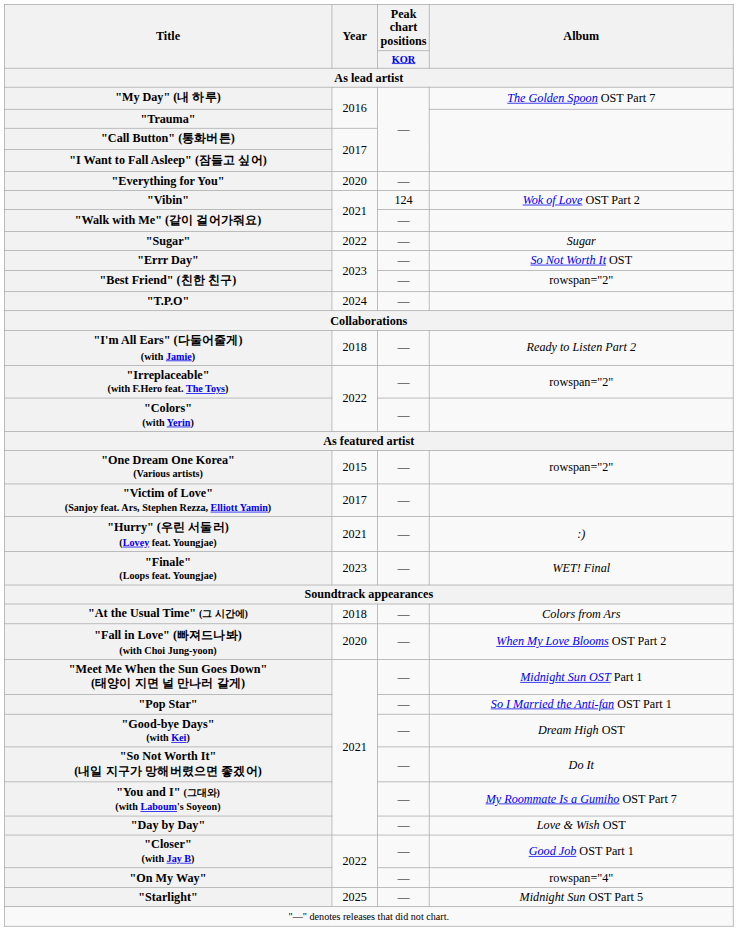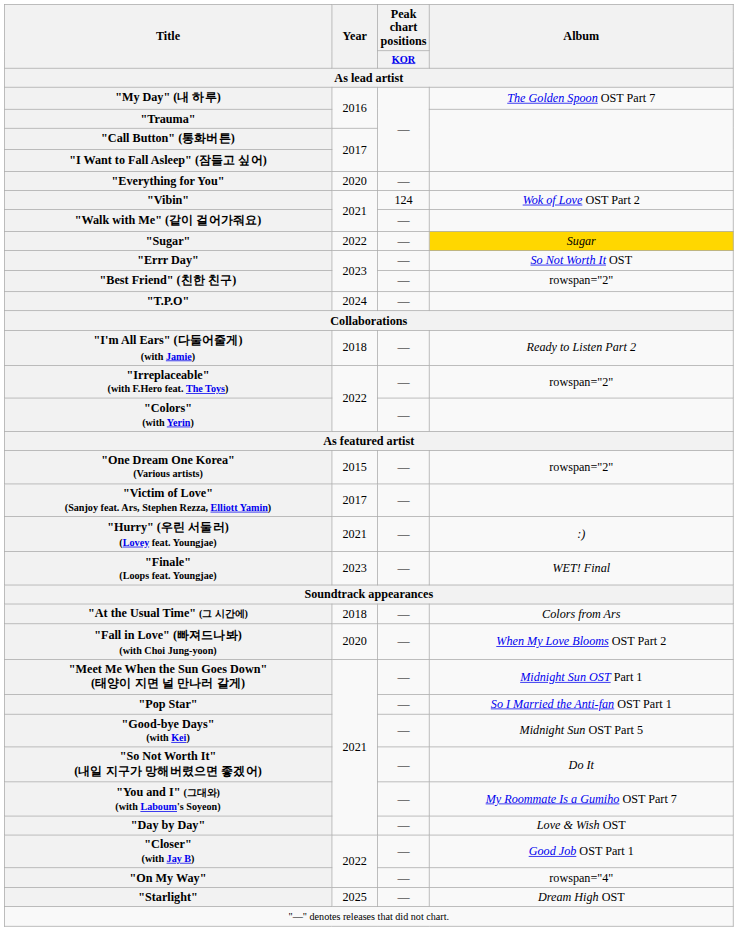(581, 241) no background -> (581, 241) gold background
(581, 730) Dream High OST -> (581, 730) Midnight Sun OST Part 5
(581, 897) Midnight Sun OST Part 5 -> (581, 897) Dream High OST
